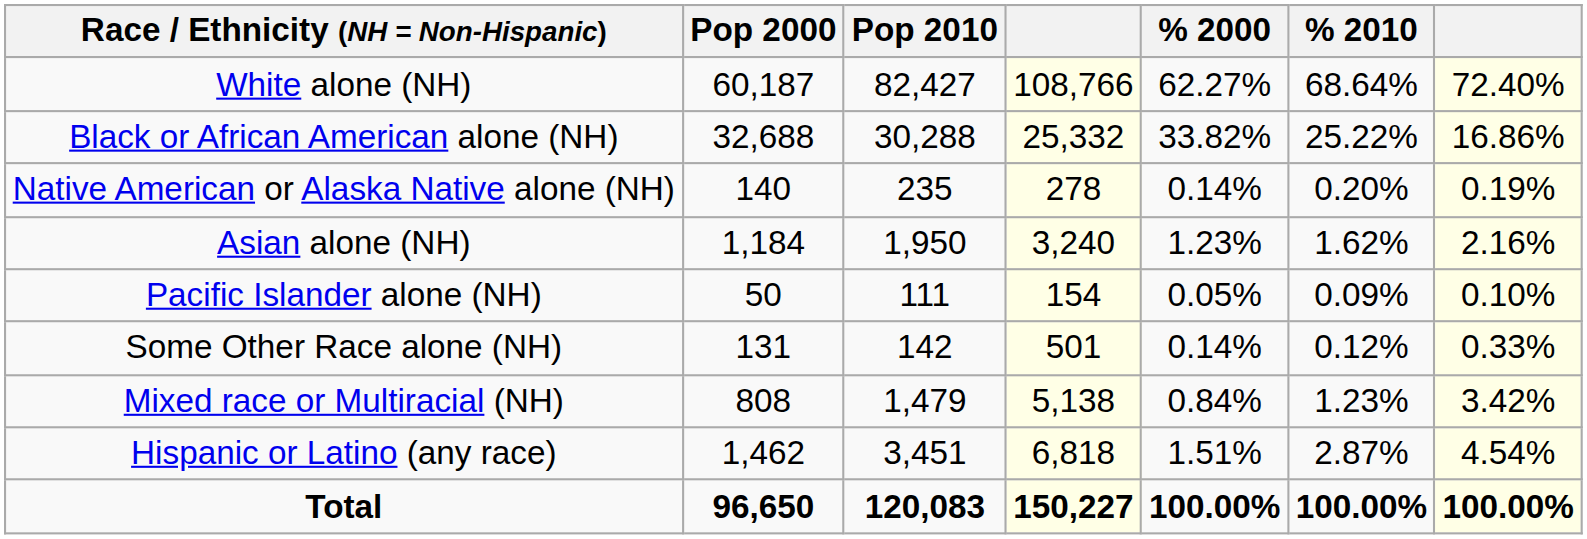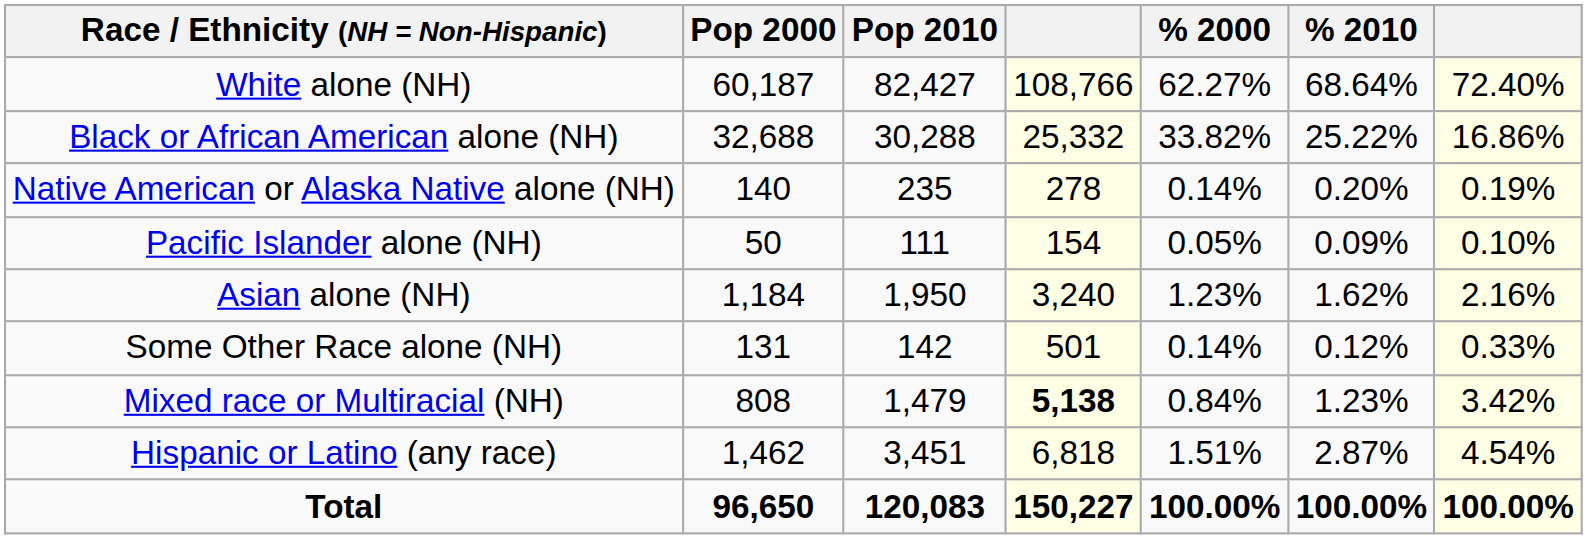rows swapped: (344, 242) <-> (344, 294)
(1073, 400) normal -> (1073, 400) bold
